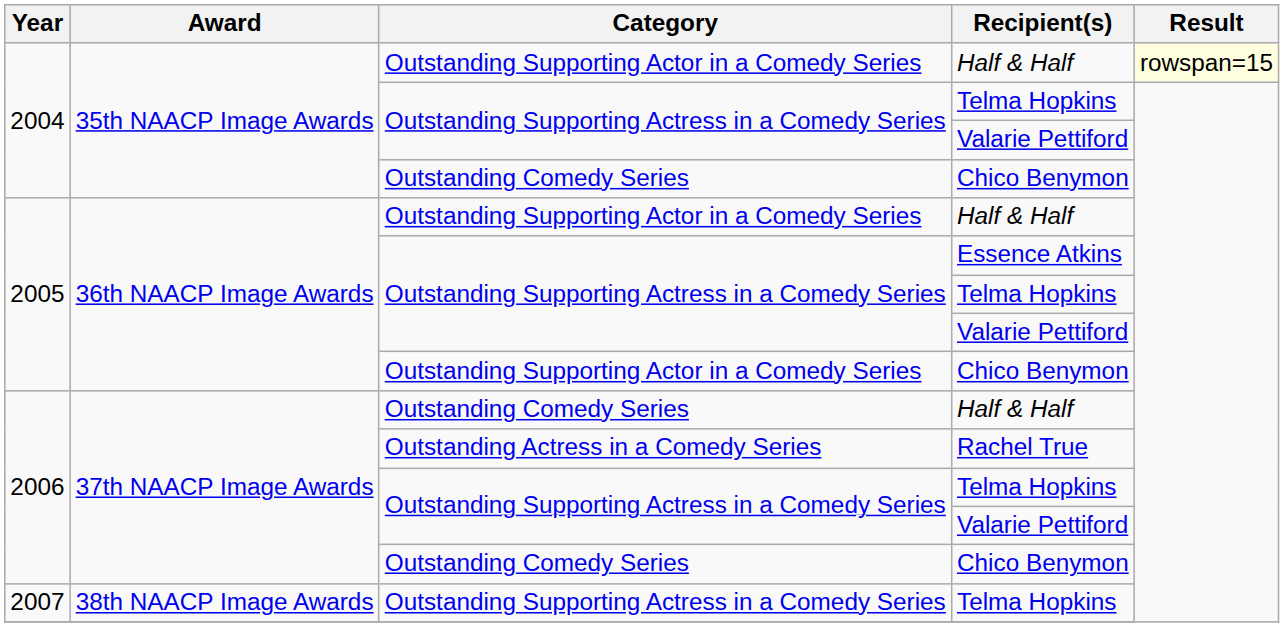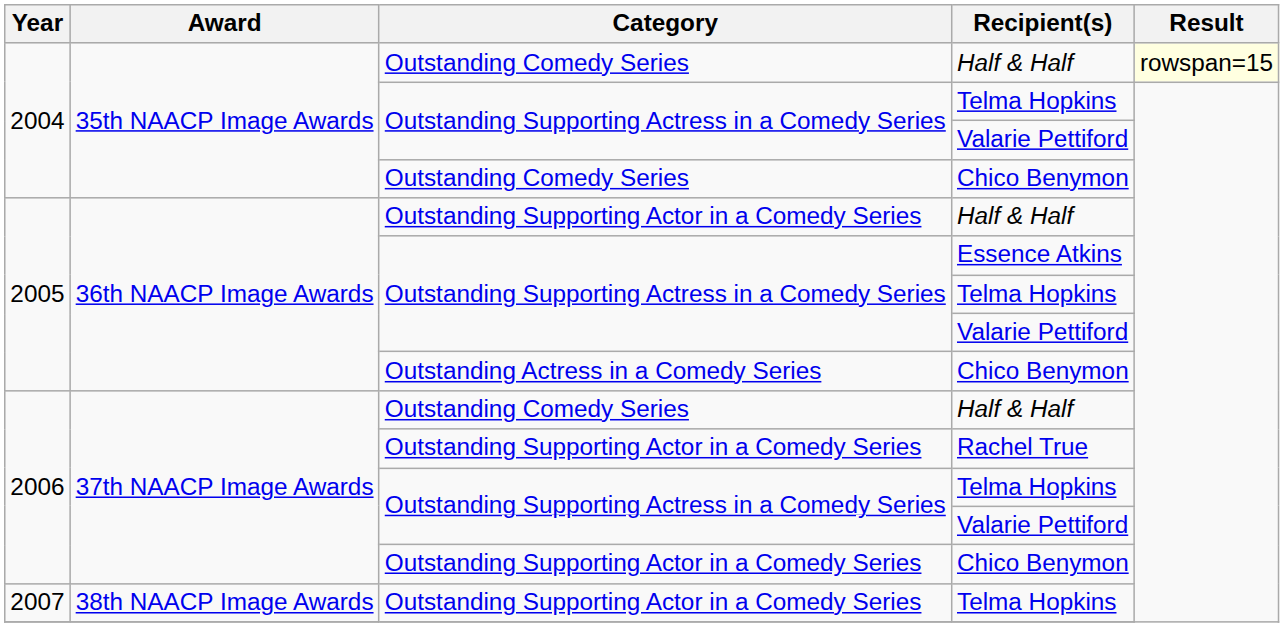(653, 62) Outstanding Supporting Actor in a Comedy Series -> (537, 62) Outstanding Comedy Series
(653, 370) Outstanding Supporting Actor in a Comedy Series -> (603, 370) Outstanding Actress in a Comedy Series
(603, 448) Outstanding Actress in a Comedy Series -> (653, 448) Outstanding Supporting Actor in a Comedy Series
(537, 563) Outstanding Comedy Series -> (653, 563) Outstanding Supporting Actor in a Comedy Series
(665, 602) Outstanding Supporting Actress in a Comedy Series -> (653, 602) Outstanding Supporting Actor in a Comedy Series
